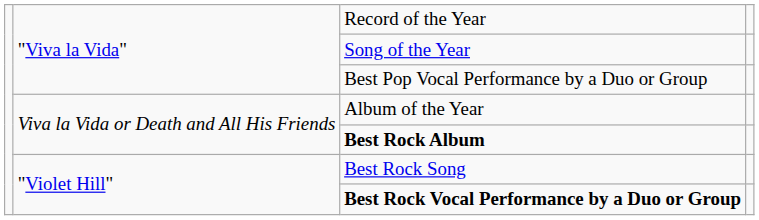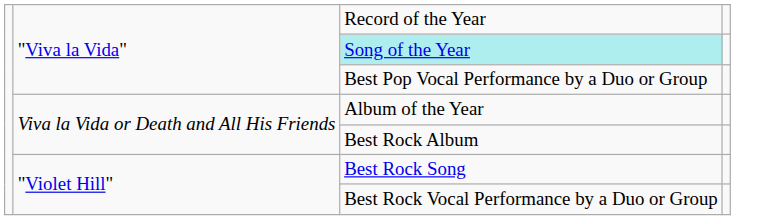(407, 49) no background -> (407, 49) paleturquoise background
(414, 139) bold -> (411, 139) normal
(543, 199) bold -> (531, 199) normal
